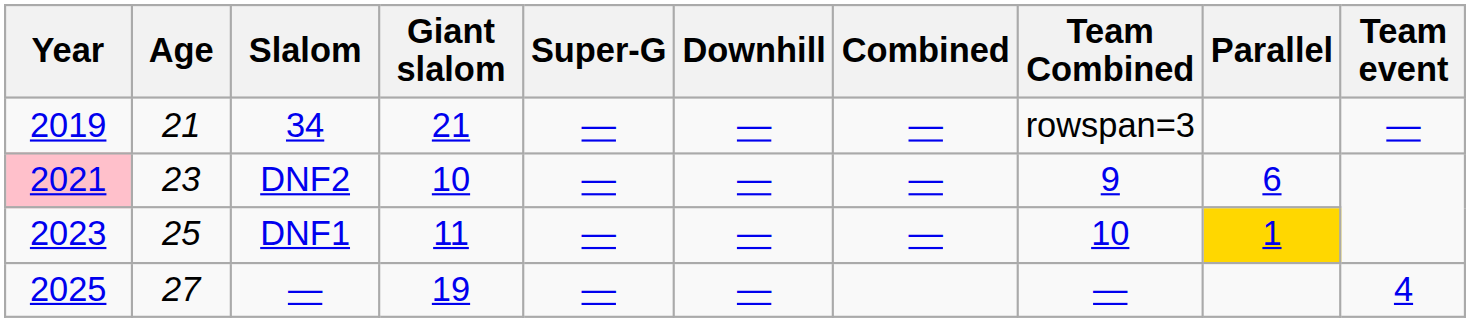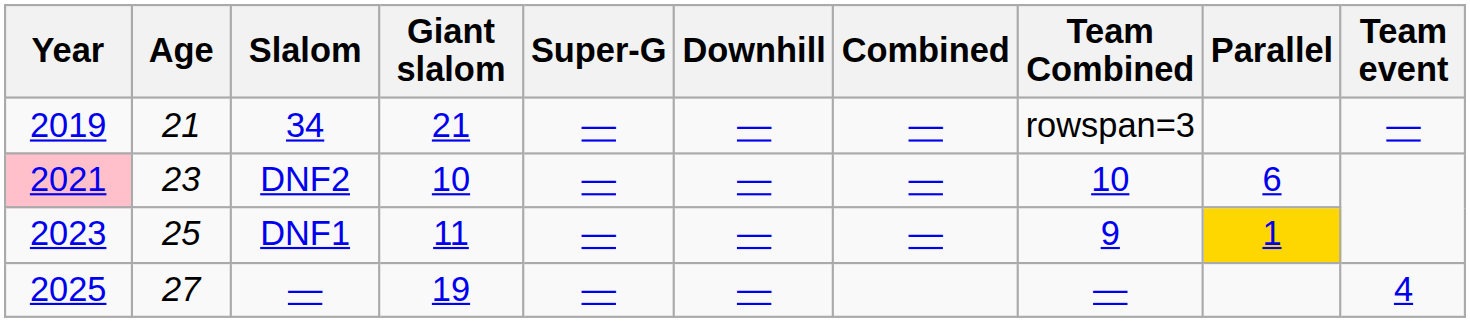(1110, 179) 9 -> (1110, 179) 10
(1110, 234) 10 -> (1110, 234) 9
